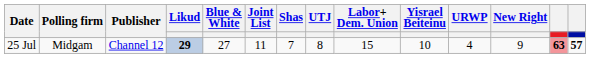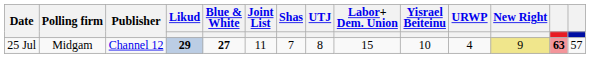(224, 45) normal -> (224, 45) bold
(520, 45) no background -> (520, 45) khaki background
(576, 45) bold -> (576, 45) normal
